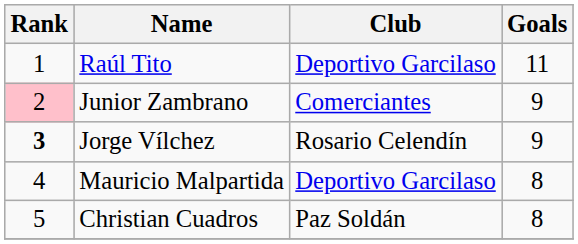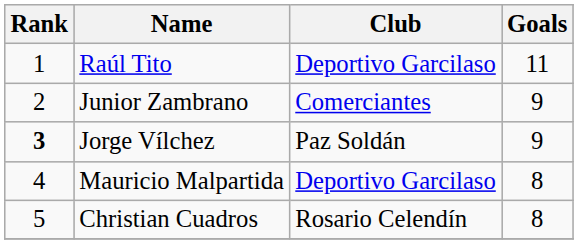(39, 102) pink background -> (39, 102) no background
(381, 141) Rosario Celendín -> (350, 141) Paz Soldán
(350, 219) Paz Soldán -> (381, 219) Rosario Celendín
